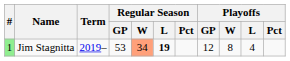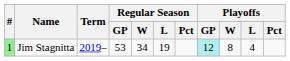(142, 47) lightsalmon background -> (142, 47) no background
(164, 47) bold -> (164, 47) normal
(208, 47) no background -> (208, 47) paleturquoise background
